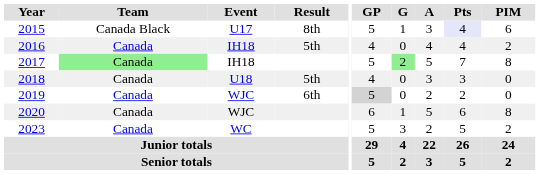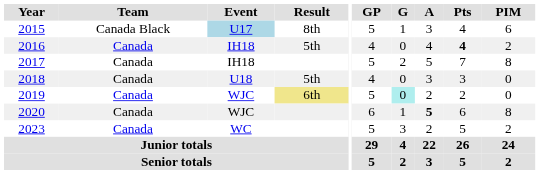(241, 28) no background -> (241, 28) lightblue background
(463, 28) lavender background -> (463, 28) no background
(463, 45) normal -> (463, 45) bold
(133, 62) lightgreen background -> (133, 62) no background
(403, 62) lightgreen background -> (403, 62) no background
(312, 95) no background -> (312, 95) khaki background
(372, 95) lightgrey background -> (372, 95) no background
(403, 95) no background -> (403, 95) paleturquoise background
(429, 111) normal -> (429, 111) bold
